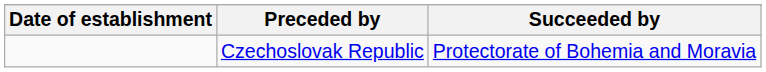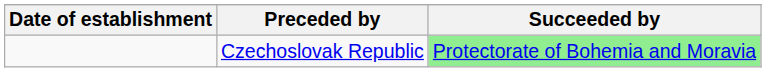(595, 50) no background -> (595, 50) lightgreen background
